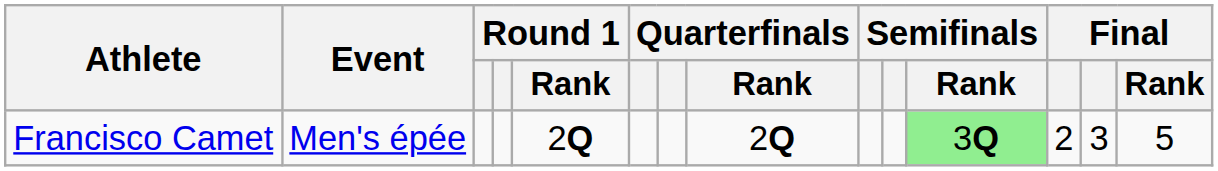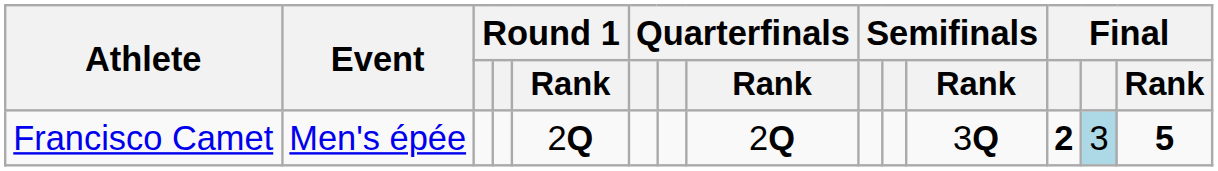(976, 138) lightgreen background -> (976, 138) no background
(1064, 138) normal -> (1064, 138) bold
(1099, 138) no background -> (1099, 138) lightblue background
(1164, 138) normal -> (1164, 138) bold
